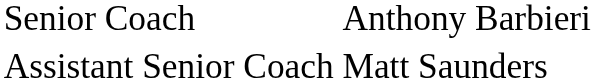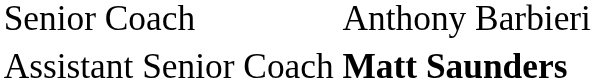(445, 66) normal -> (455, 66) bold
